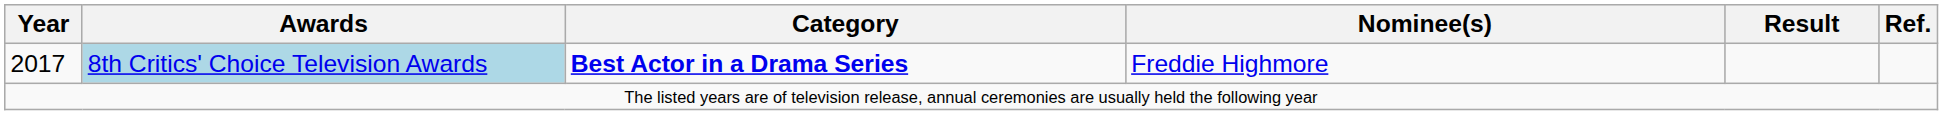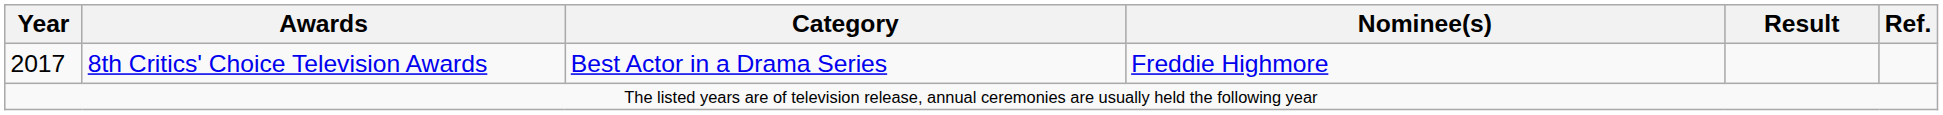(288, 63) lightblue background -> (288, 63) no background
(739, 63) bold -> (729, 63) normal
